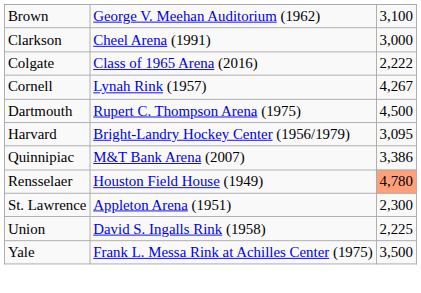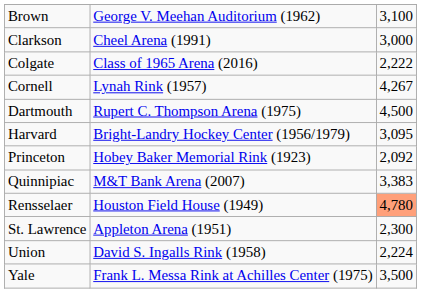+ row: (36, 157)
(396, 157) 3,386 -> (396, 181) 3,383
(396, 228) 2,225 -> (396, 252) 2,224
